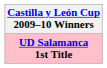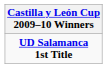(54, 48) pink background -> (54, 48) no background
